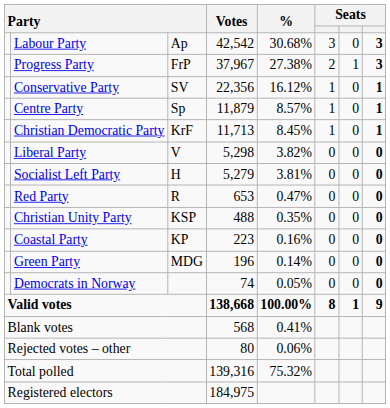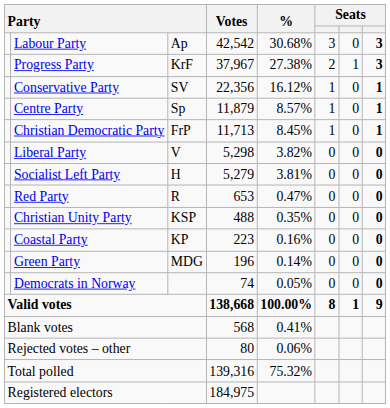(181, 65) FrP -> (182, 65) KrF
(182, 130) KrF -> (181, 130) FrP
